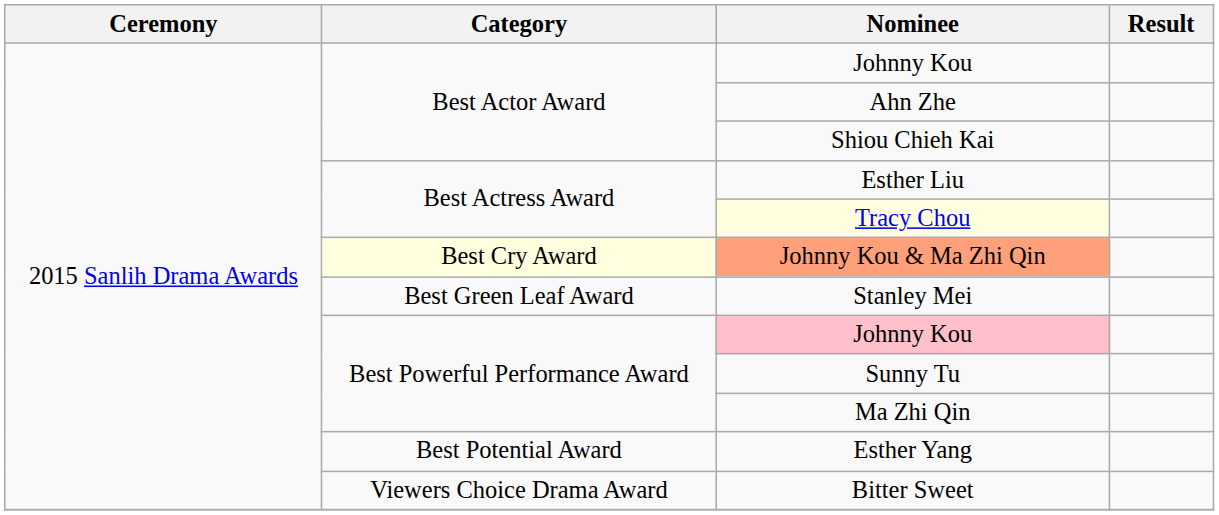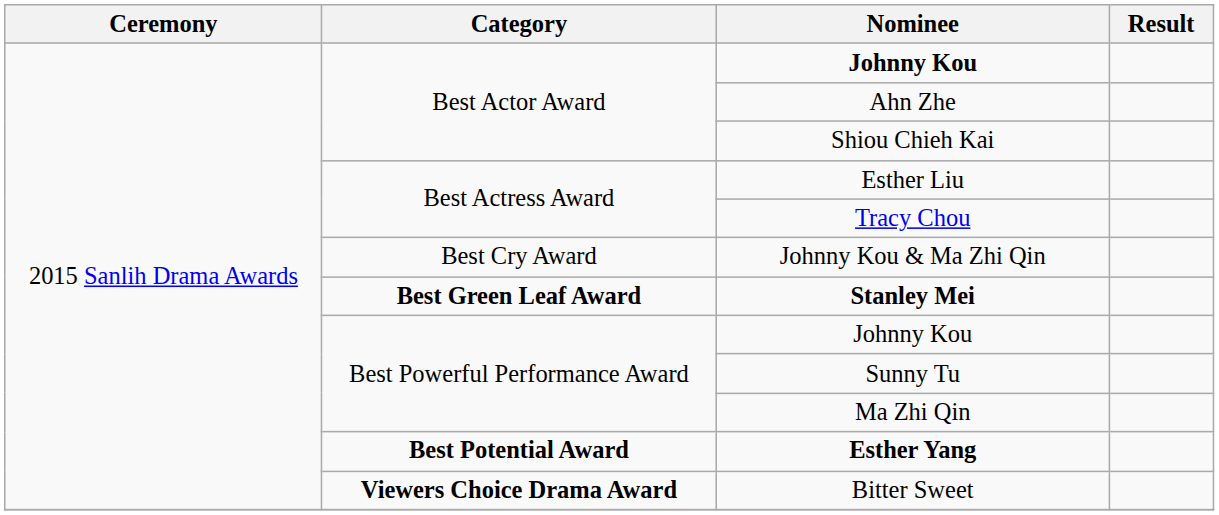(913, 62) normal -> (913, 62) bold
(913, 218) lightyellow background -> (913, 218) no background
(519, 256) lightyellow background -> (519, 256) no background
(913, 256) lightsalmon background -> (913, 256) no background
(519, 295) normal -> (519, 295) bold
(913, 295) normal -> (913, 295) bold
(913, 334) pink background -> (913, 334) no background
(519, 450) normal -> (519, 450) bold
(913, 450) normal -> (913, 450) bold
(519, 489) normal -> (519, 489) bold
